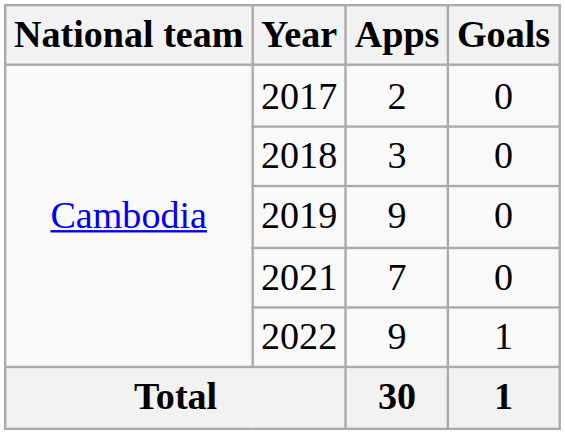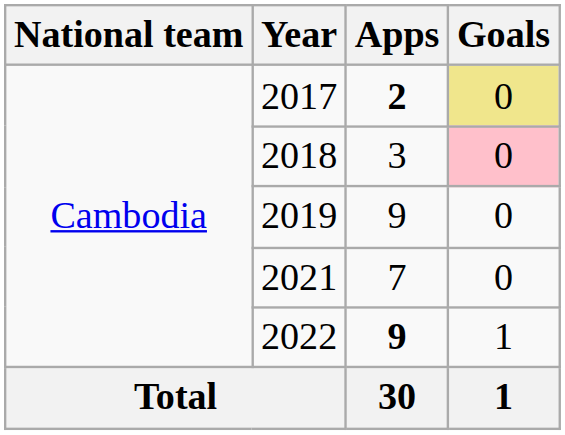(397, 95) normal -> (397, 95) bold
(504, 95) no background -> (504, 95) khaki background
(504, 155) no background -> (504, 155) pink background
(397, 336) normal -> (397, 336) bold
